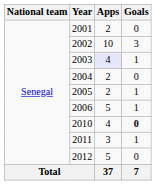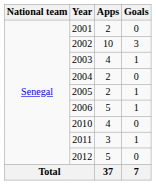(108, 60) lavender background -> (108, 60) no background
(136, 124) bold -> (136, 124) normal
